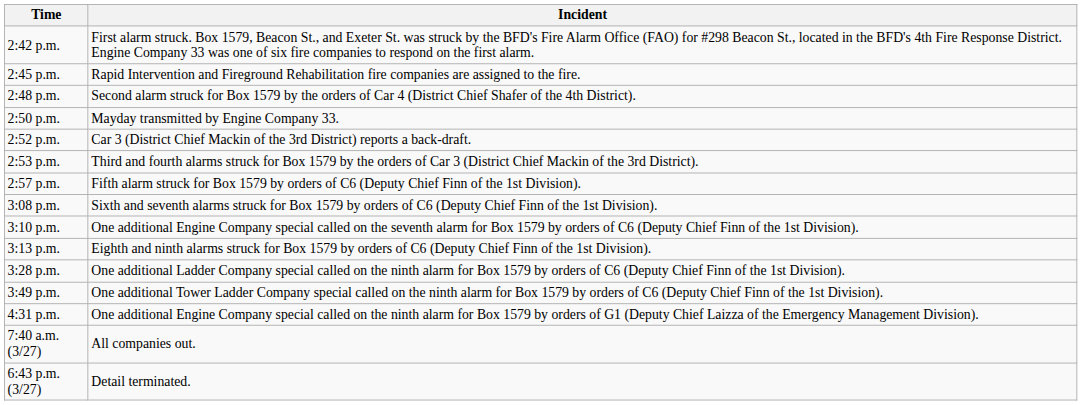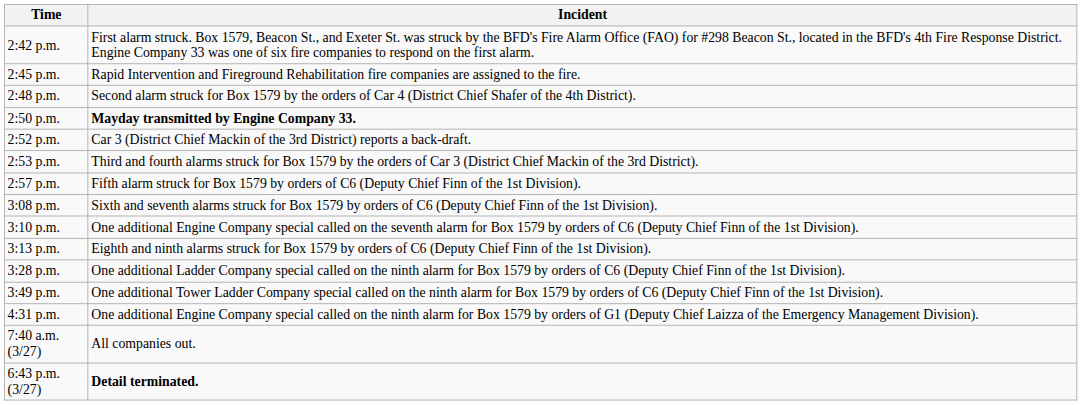(215, 118) normal -> (224, 118) bold
(141, 381) normal -> (145, 381) bold
